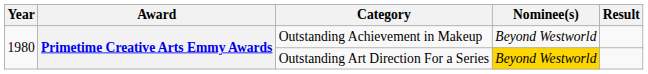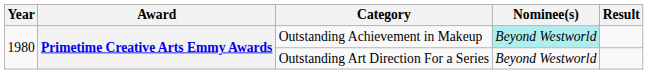(546, 36) no background -> (546, 36) paleturquoise background
(546, 58) gold background -> (546, 58) no background
